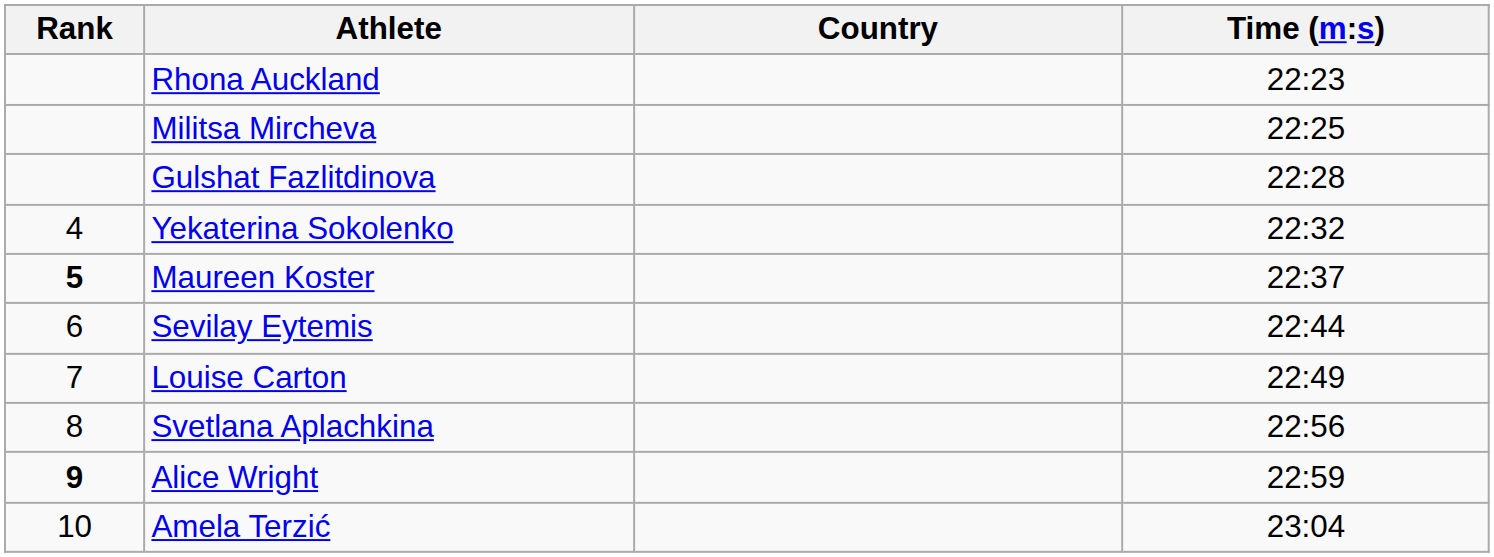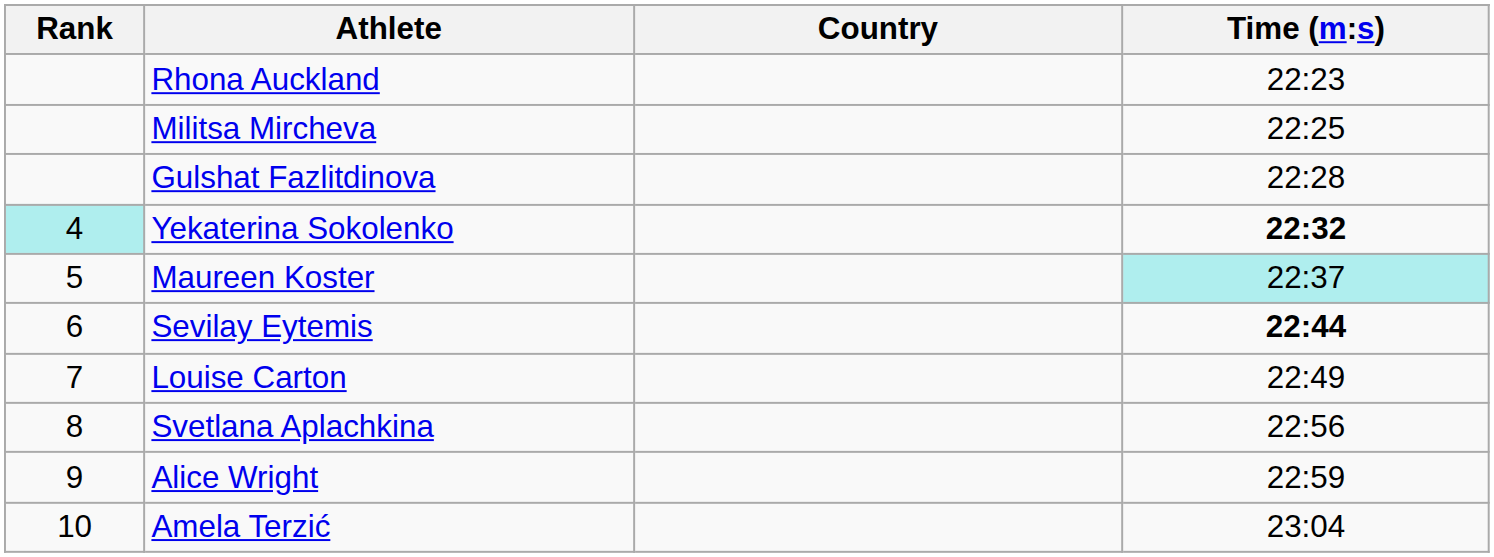(75, 228) no background -> (75, 228) paleturquoise background
(1306, 228) normal -> (1306, 228) bold
(75, 278) bold -> (75, 278) normal
(1306, 278) no background -> (1306, 278) paleturquoise background
(1306, 327) normal -> (1306, 327) bold
(75, 476) bold -> (75, 476) normal
